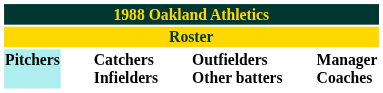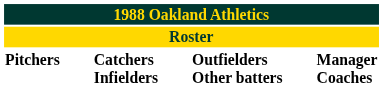(32, 59) paleturquoise background -> (32, 59) no background
